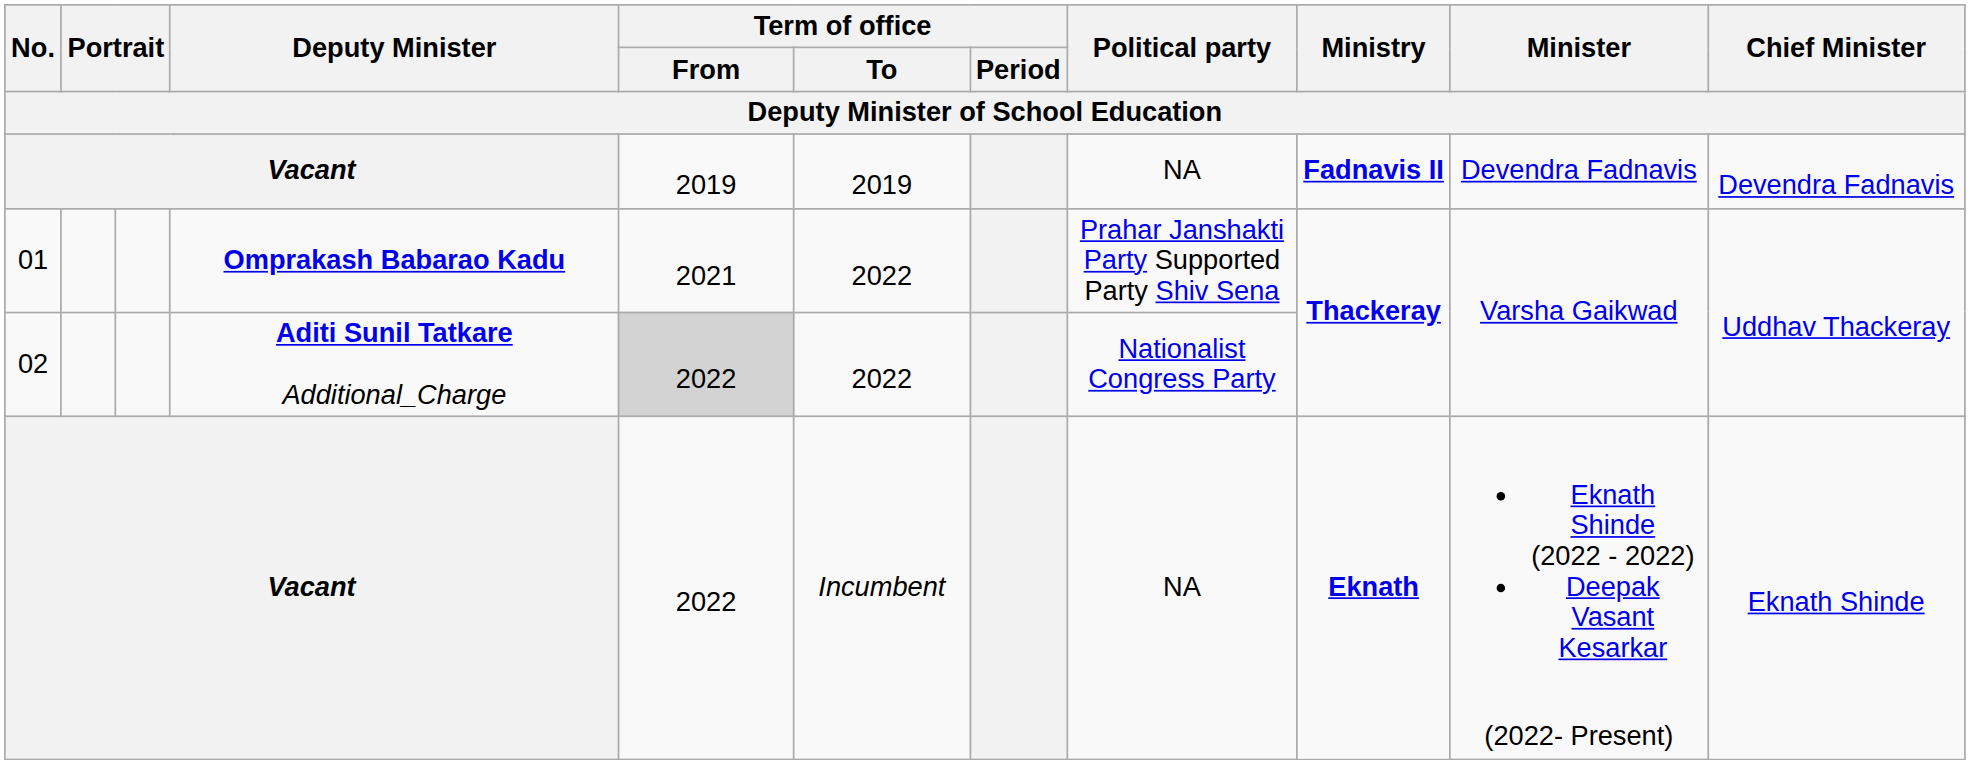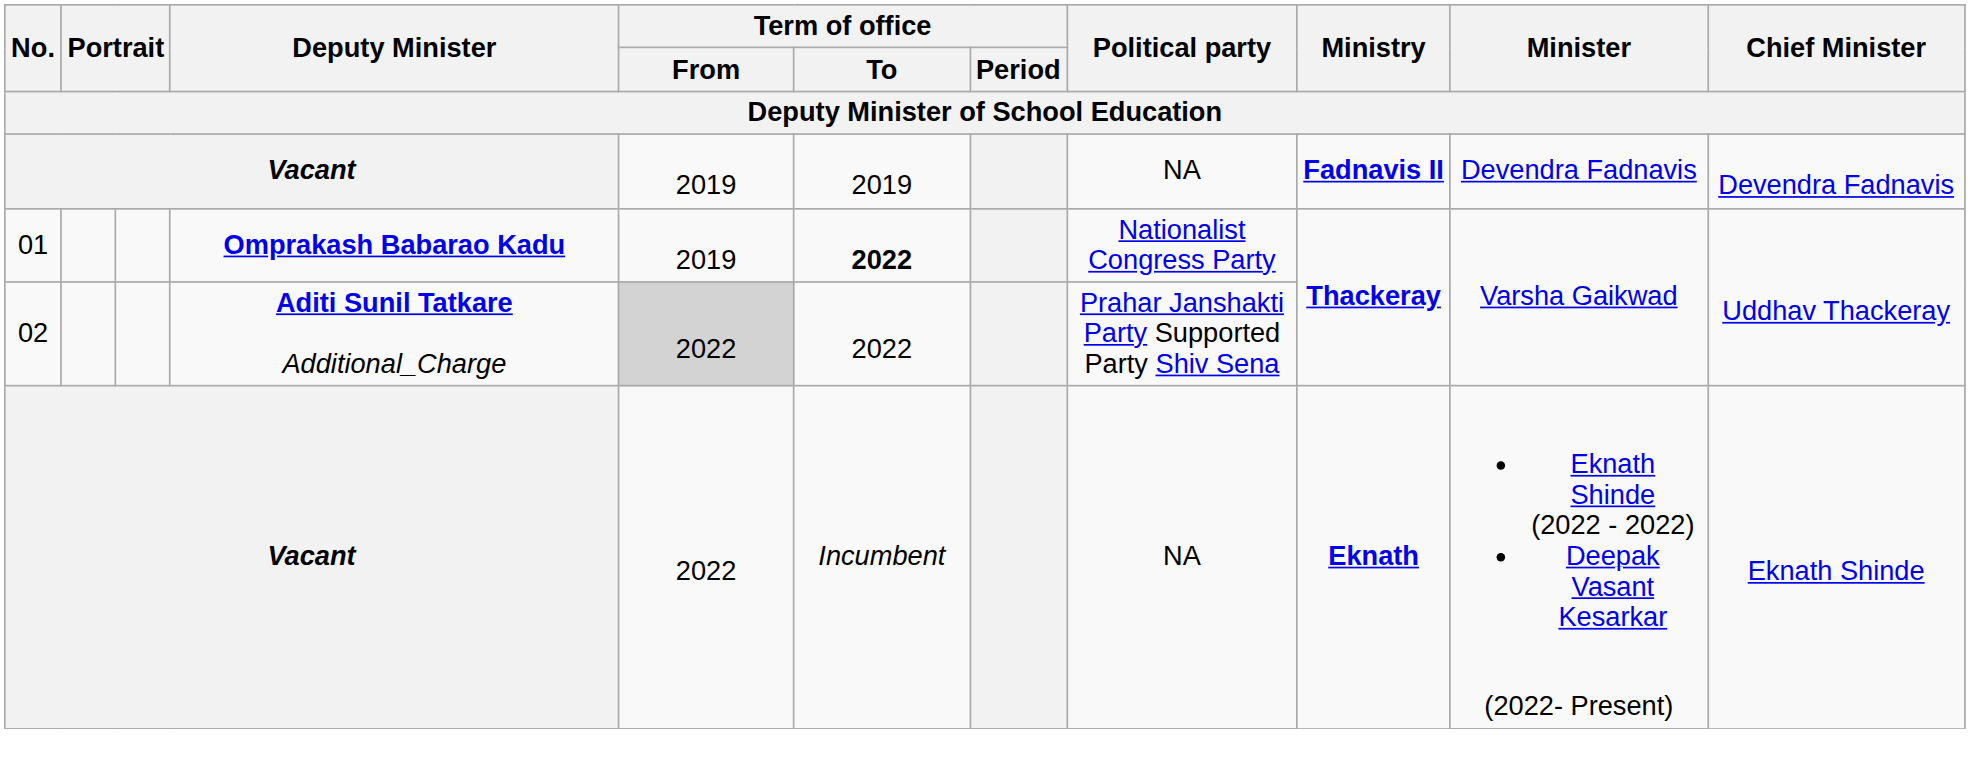(706, 275) 2021 -> (706, 259) 2019
(882, 275) normal -> (882, 259) bold
(1182, 259) Prahar Janshakti Party Supported Party Shiv Sena -> (1182, 244) Nationalist Congress Party
(1182, 364) Nationalist Congress Party -> (1182, 333) Prahar Janshakti Party Supported Party Shiv Sena
